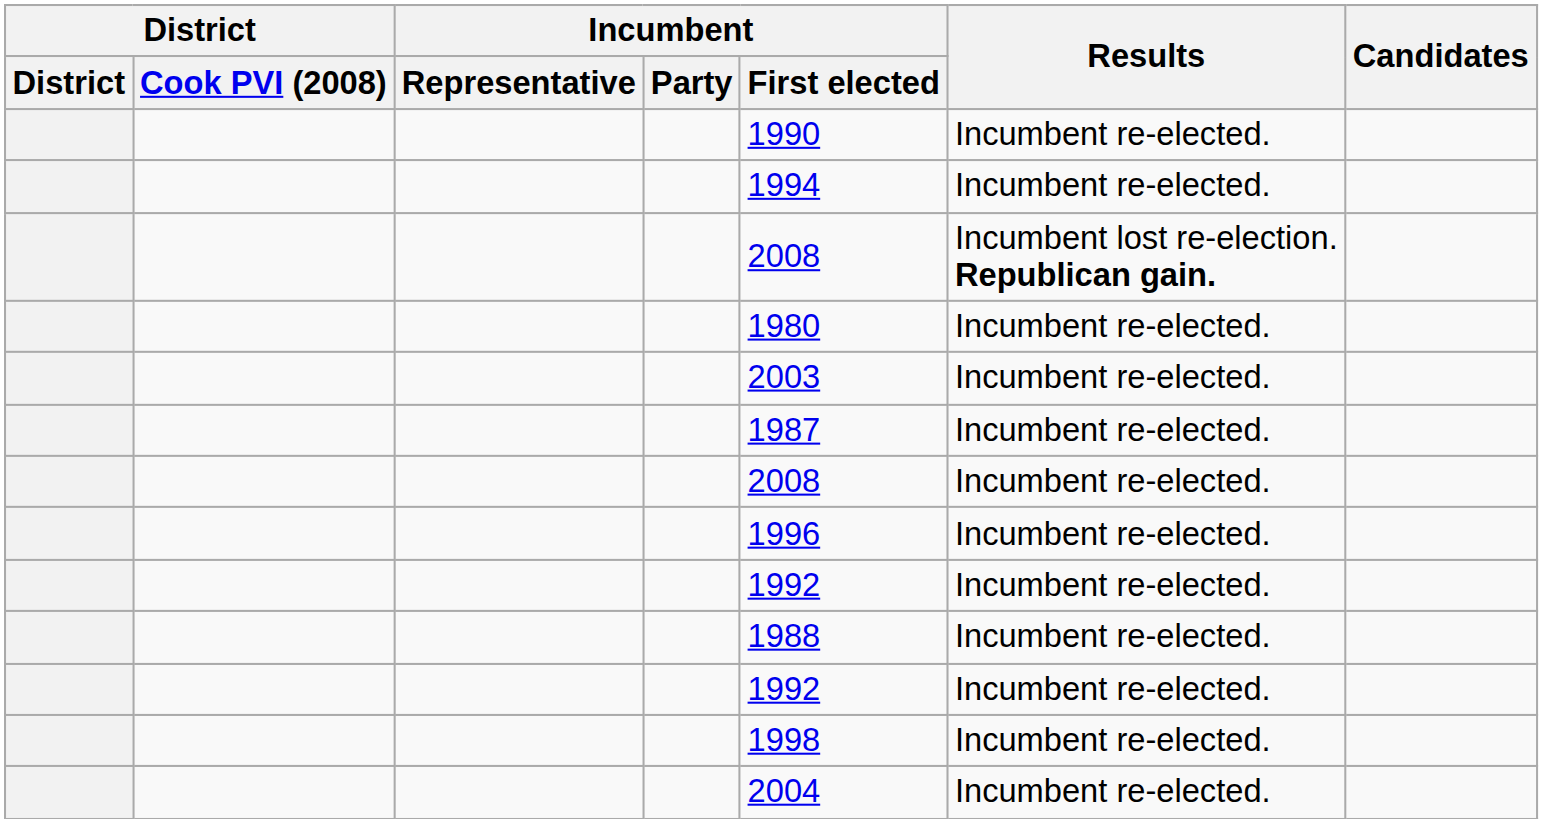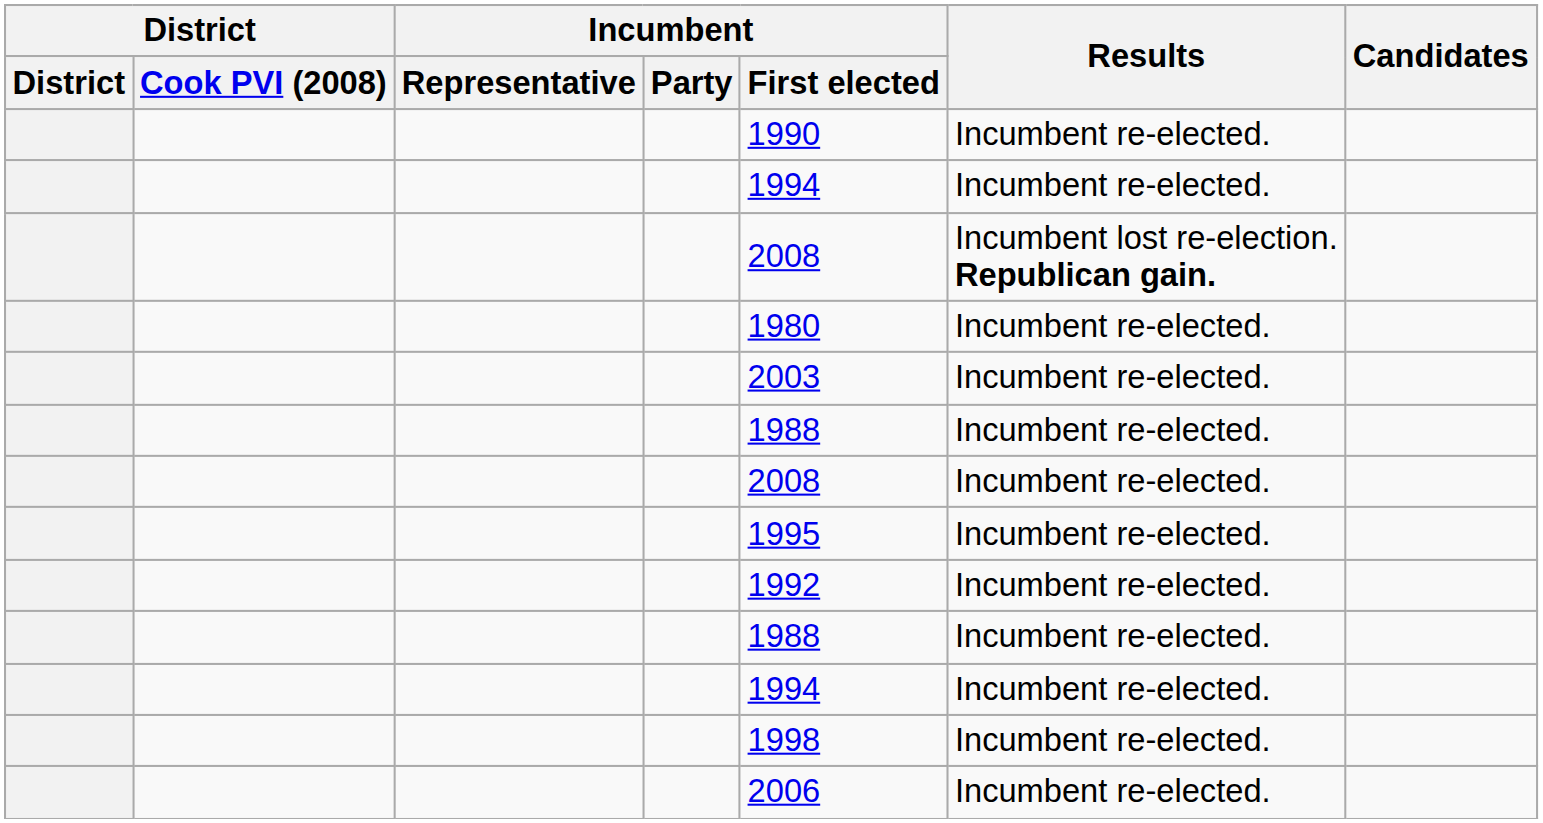(784, 429) 1987 -> (784, 429) 1988
(784, 532) 1996 -> (784, 532) 1995
(784, 688) 1992 -> (784, 688) 1994
(784, 791) 2004 -> (784, 791) 2006
